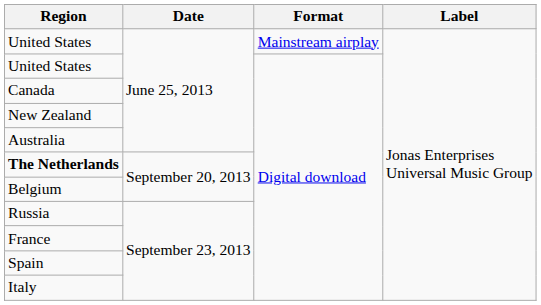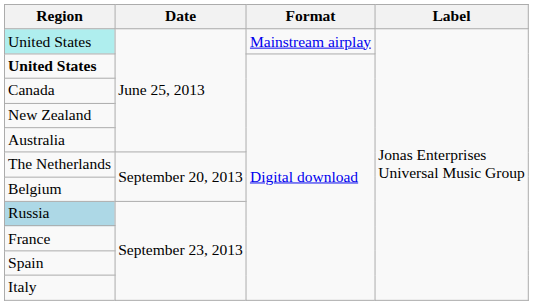(50, 41) no background -> (50, 41) paleturquoise background
(50, 66) normal -> (52, 66) bold
(63, 164) bold -> (60, 164) normal
(29, 213) no background -> (29, 213) lightblue background
